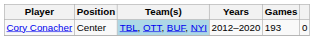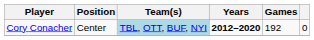(236, 27) normal -> (236, 27) bold
(273, 27) 193 -> (273, 27) 192
